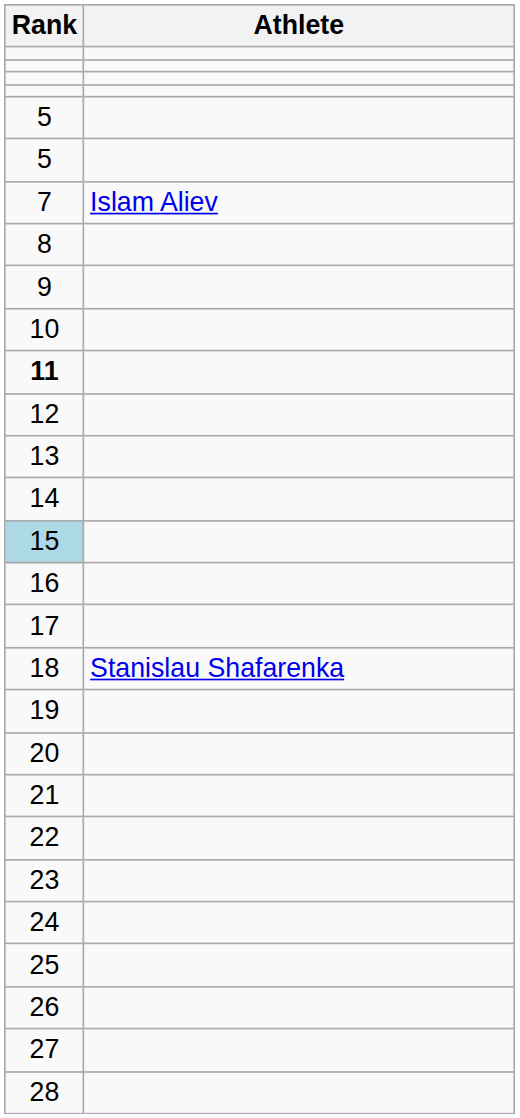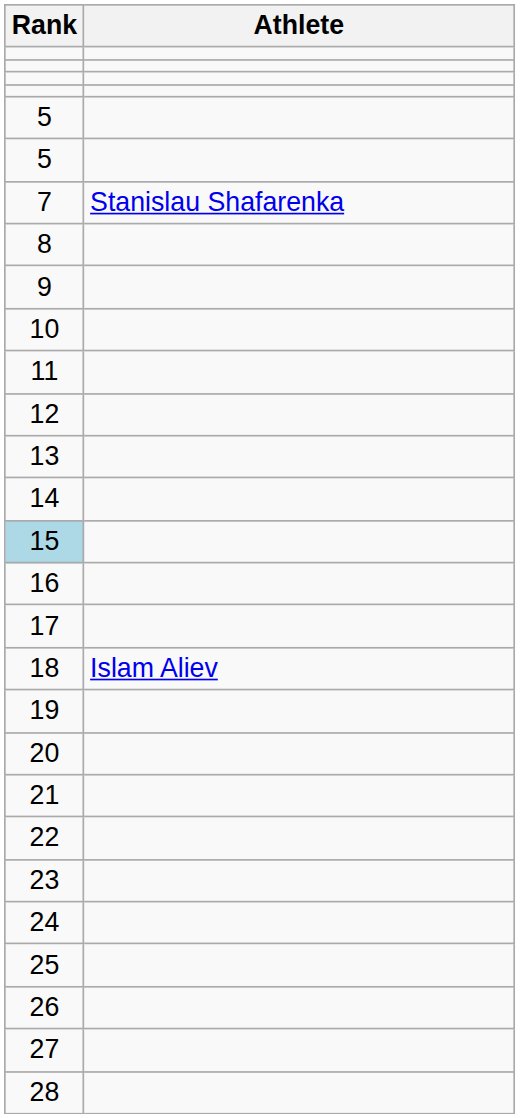(154, 202) Islam Aliev -> (217, 202) Stanislau Shafarenka
(44, 371) bold -> (44, 371) normal
(217, 668) Stanislau Shafarenka -> (154, 668) Islam Aliev
